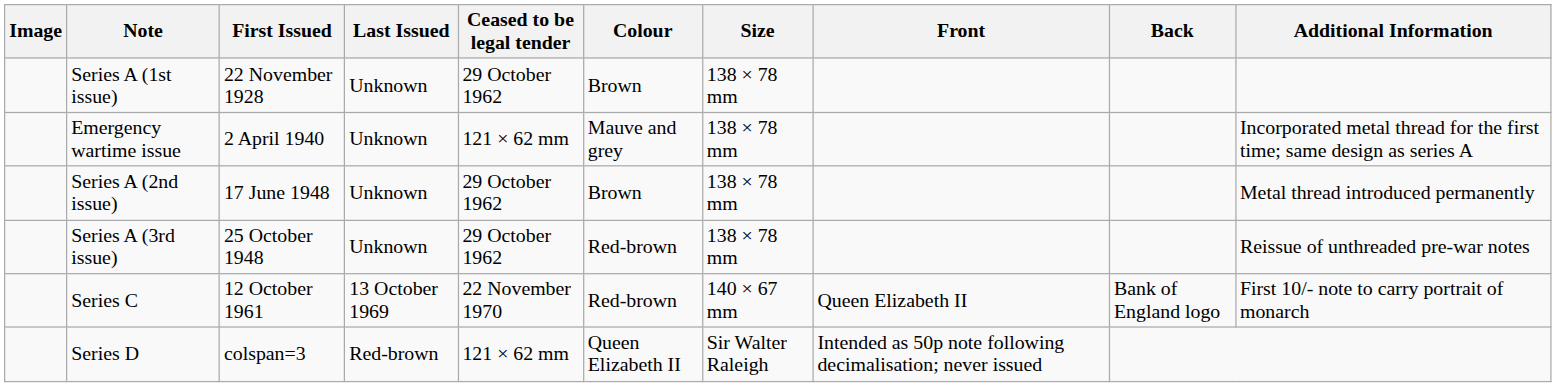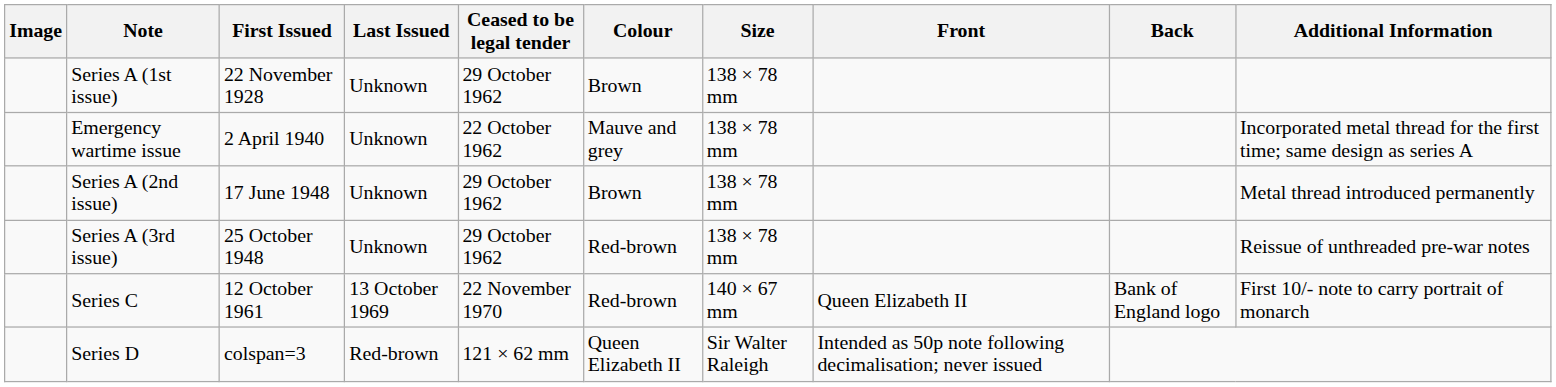(516, 138) 121 × 62 mm -> (507, 138) 22 October 1962
